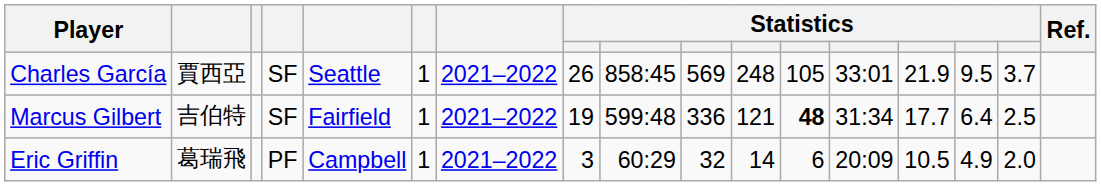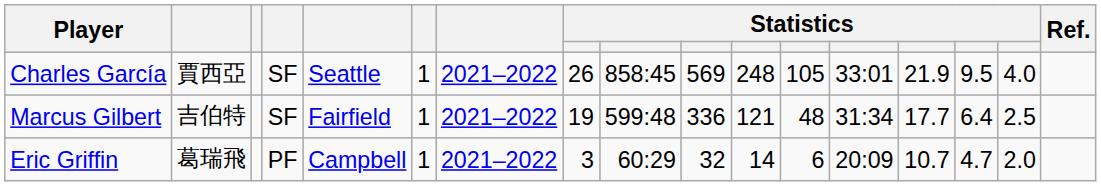(1020, 74) 3.7 -> (1020, 74) 4.0
(812, 117) bold -> (812, 117) normal
(927, 160) 10.5 -> (927, 160) 10.7
(977, 160) 4.9 -> (977, 160) 4.7
